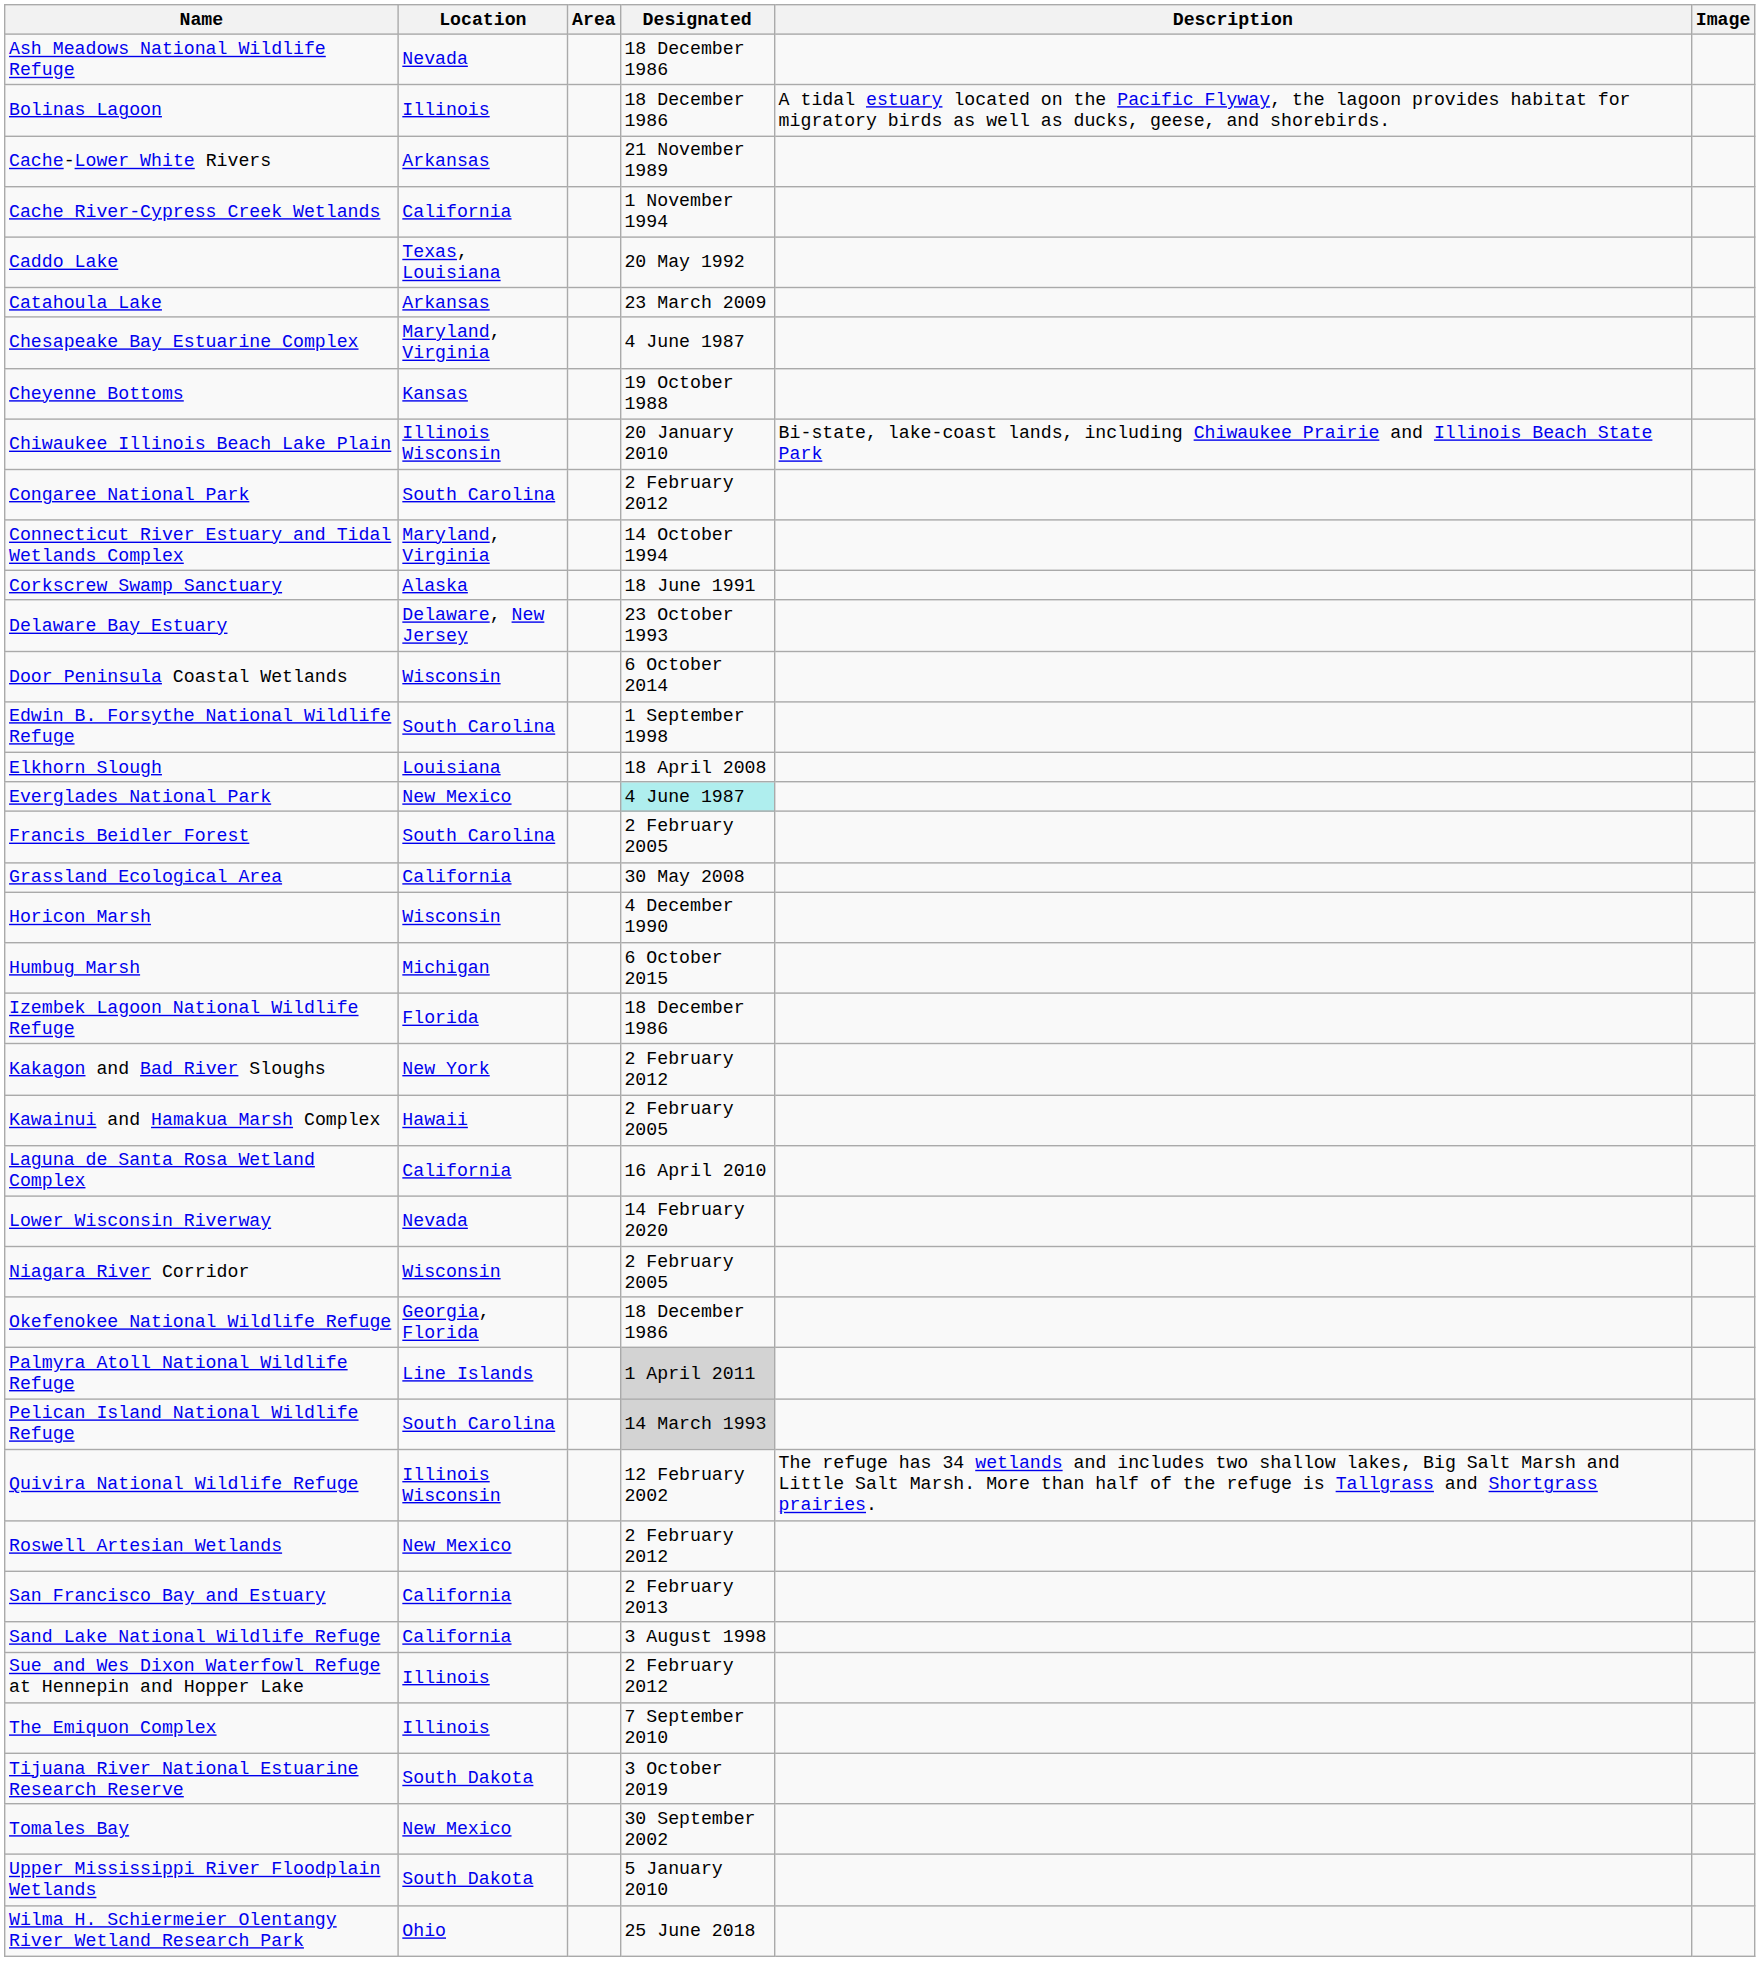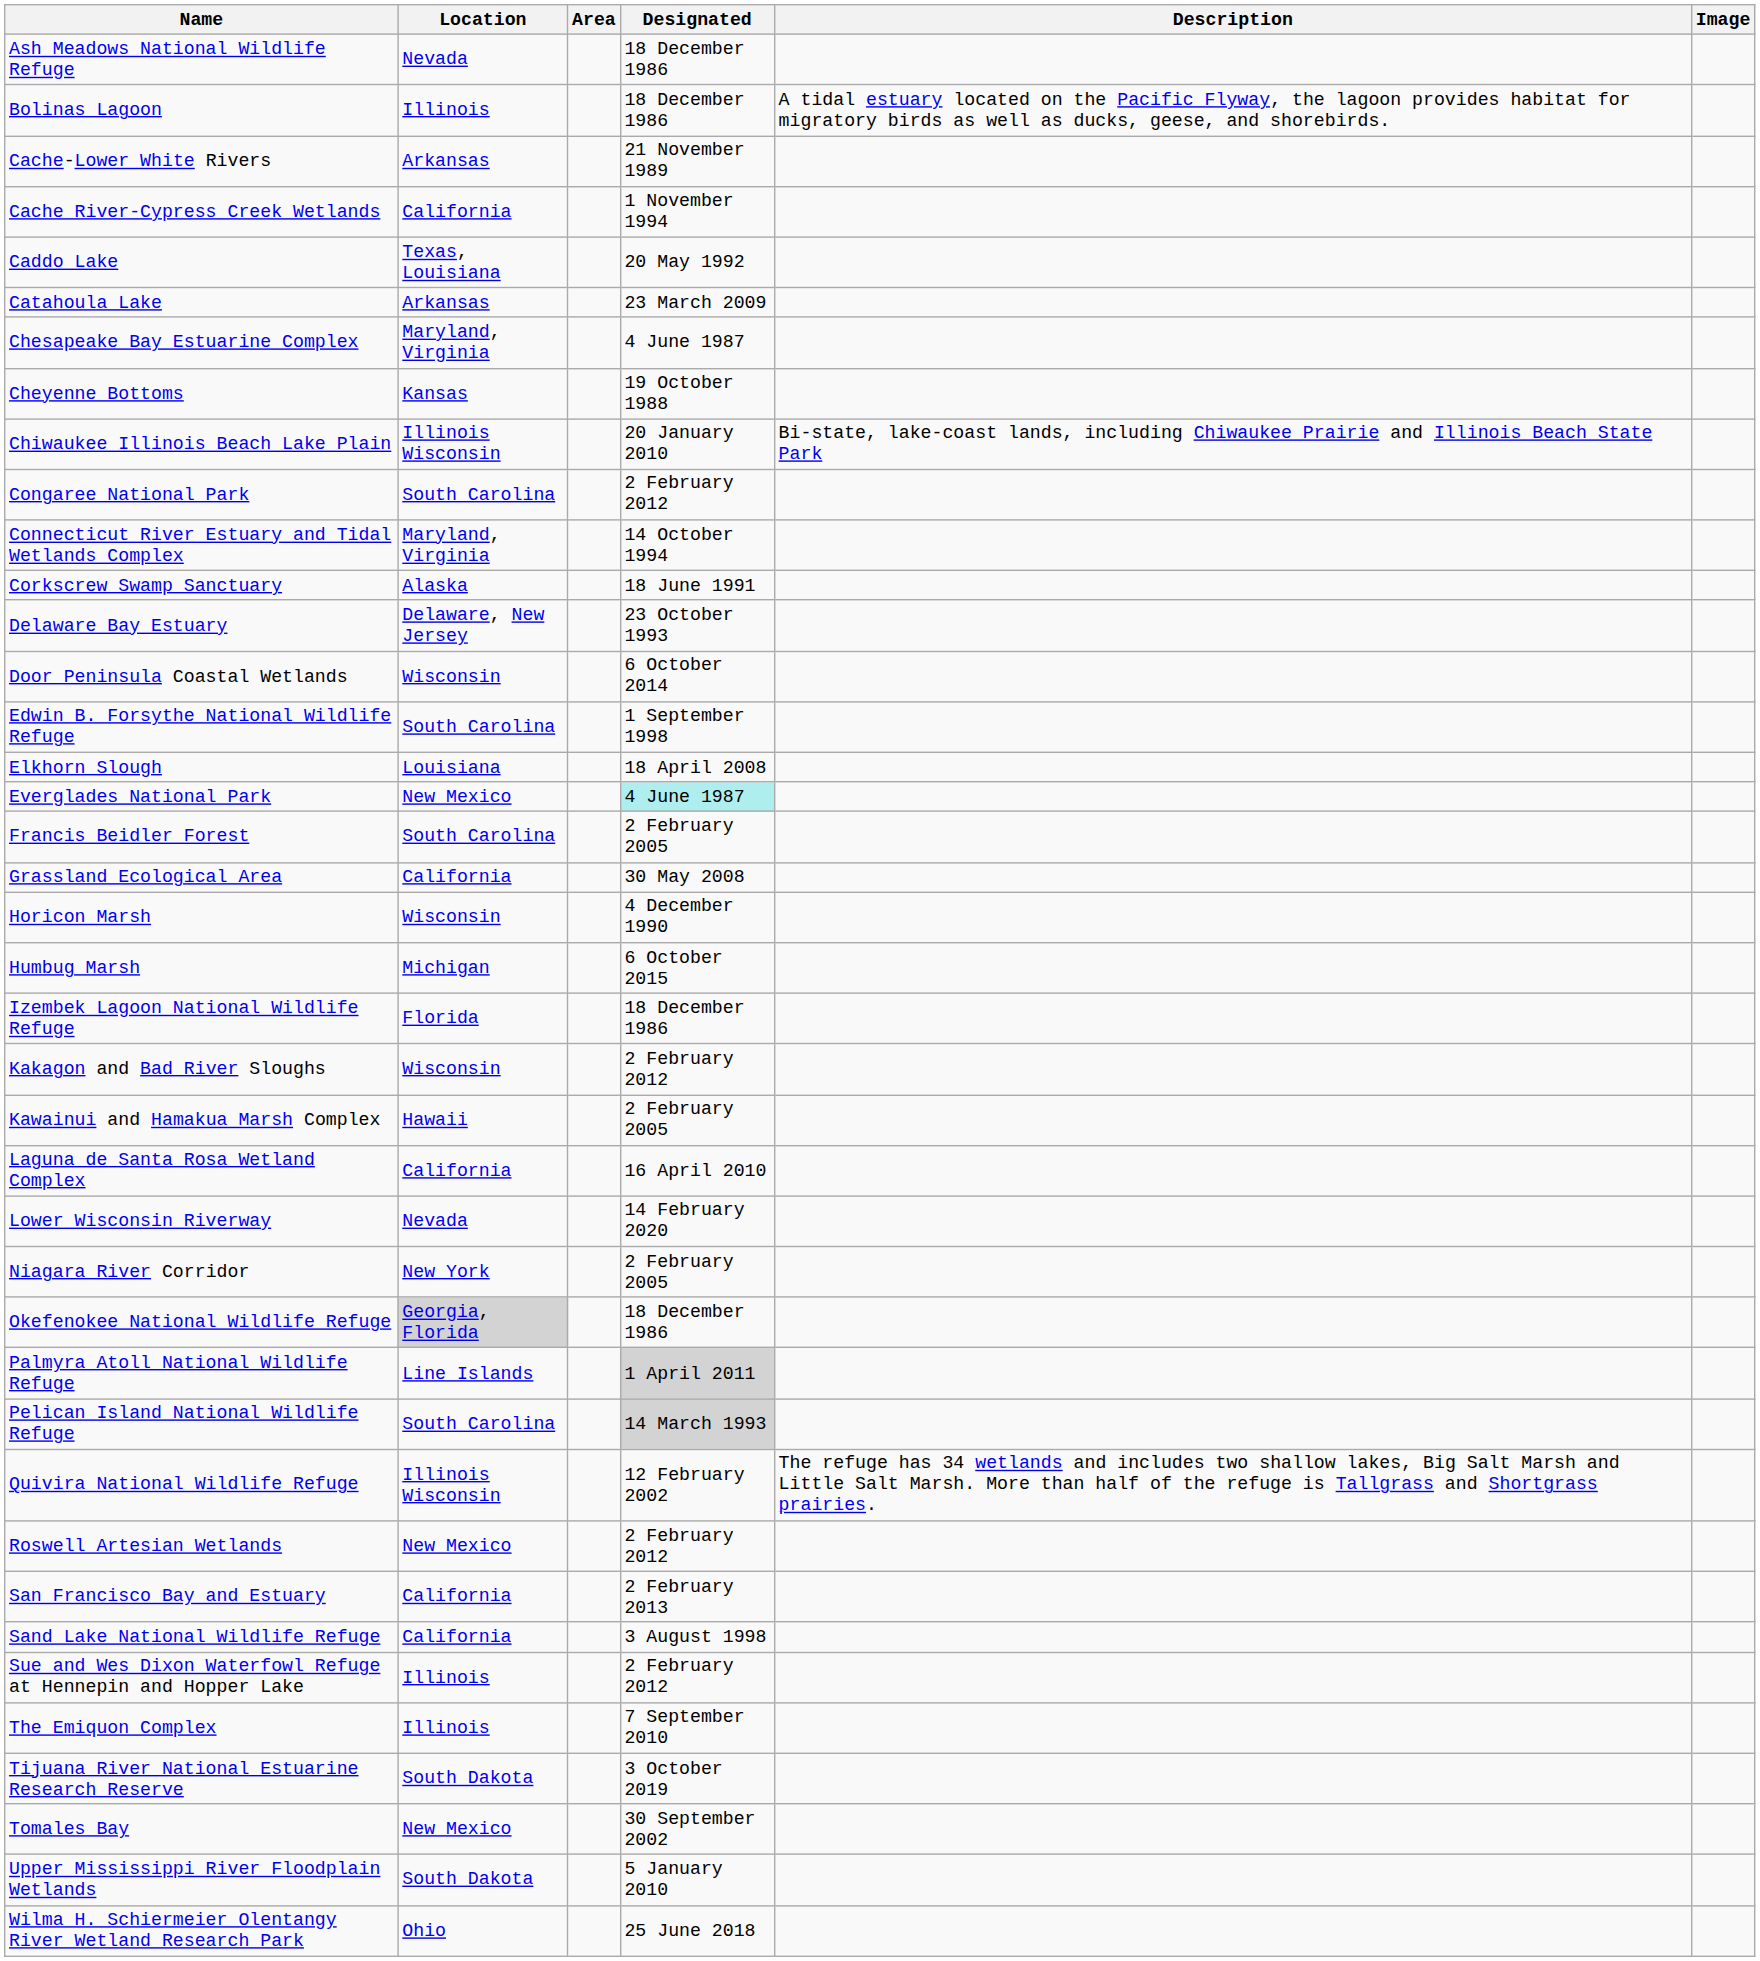(446, 1069) New York -> (451, 1069) Wisconsin
(451, 1272) Wisconsin -> (446, 1272) New York
(446, 1323) no background -> (446, 1323) lightgrey background
